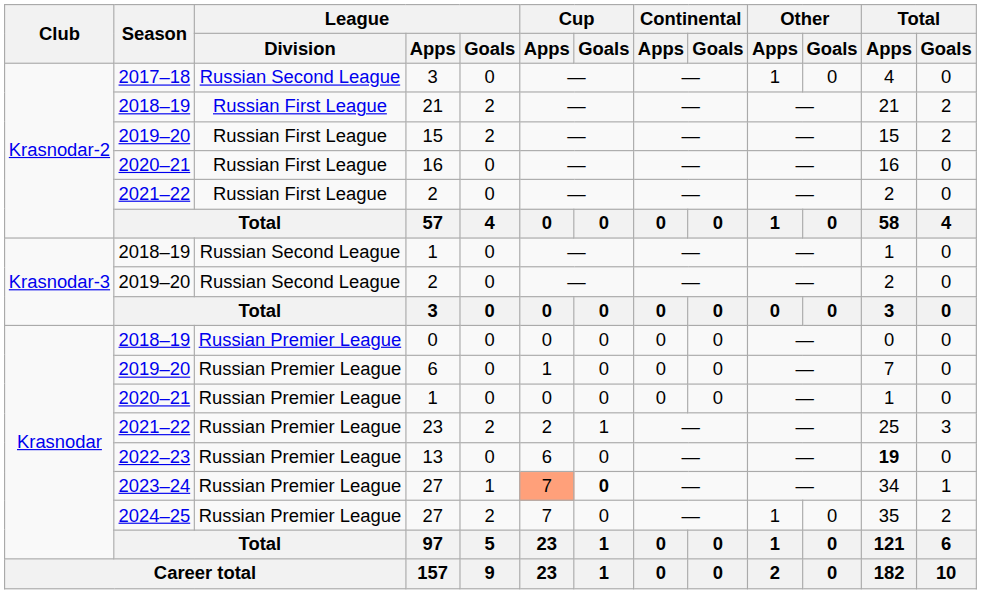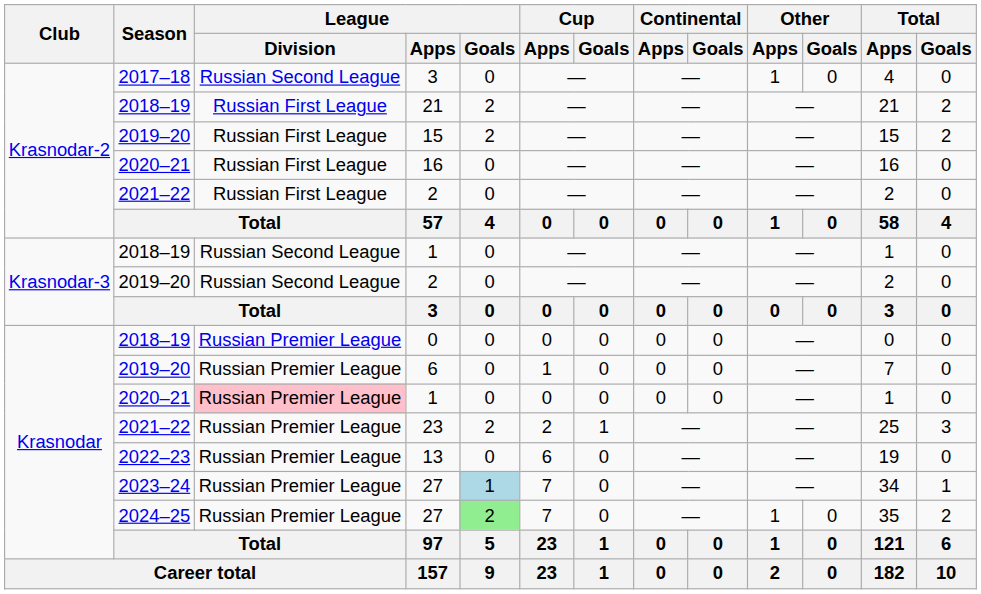(300, 398) no background -> (300, 398) pink background
(889, 456) bold -> (889, 456) normal
(490, 485) no background -> (490, 485) lightblue background
(547, 485) lightsalmon background -> (547, 485) no background
(604, 485) bold -> (604, 485) normal
(490, 515) no background -> (490, 515) lightgreen background
